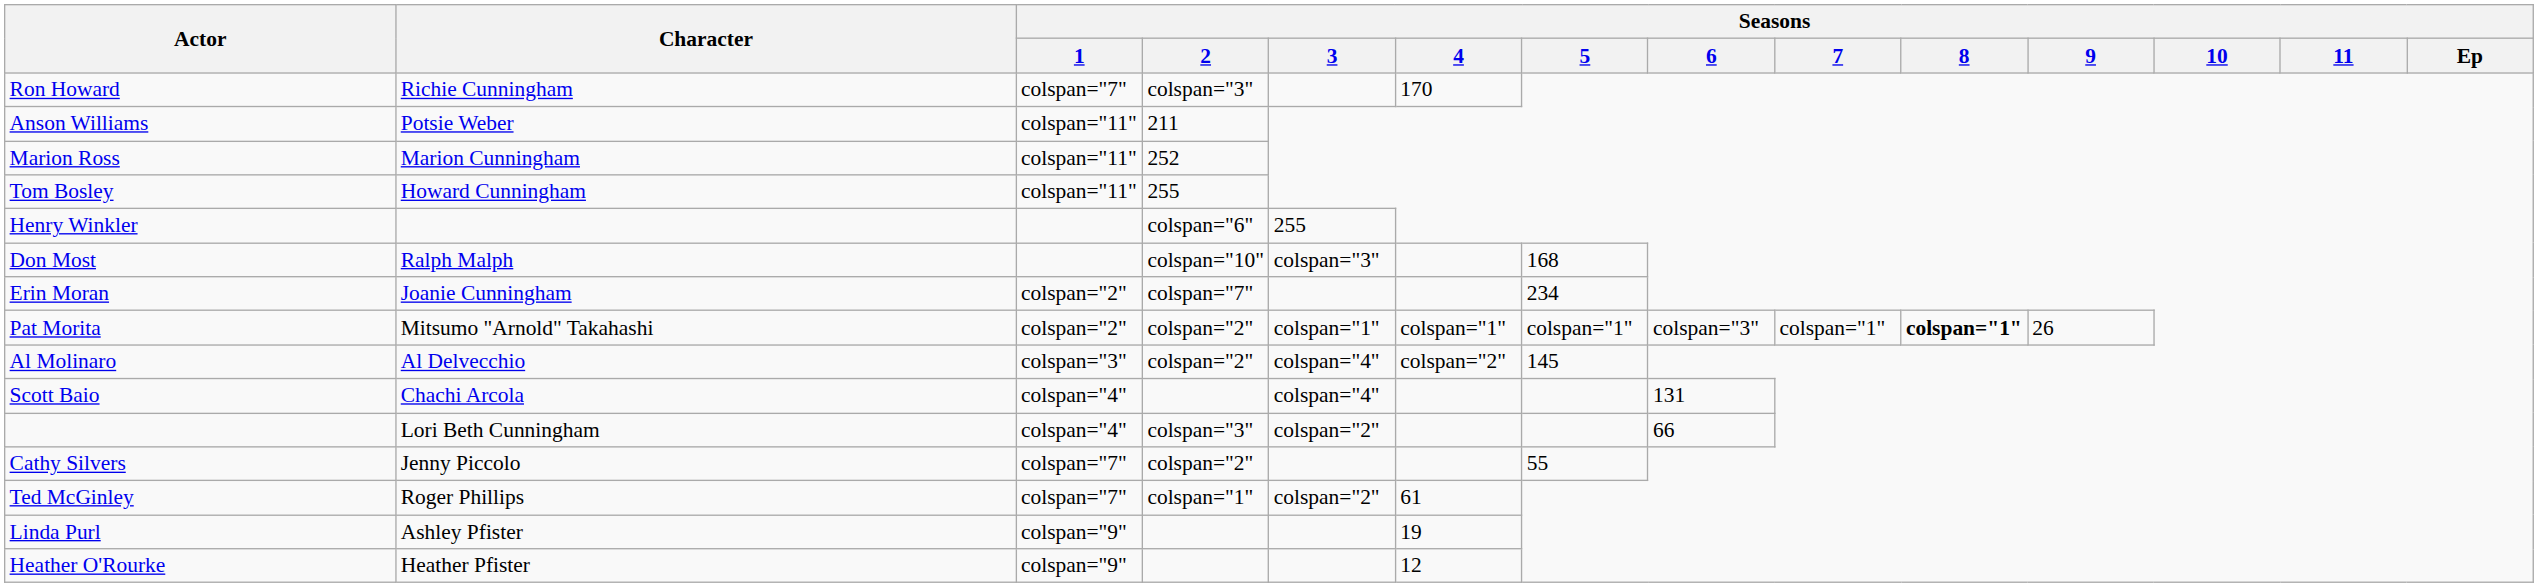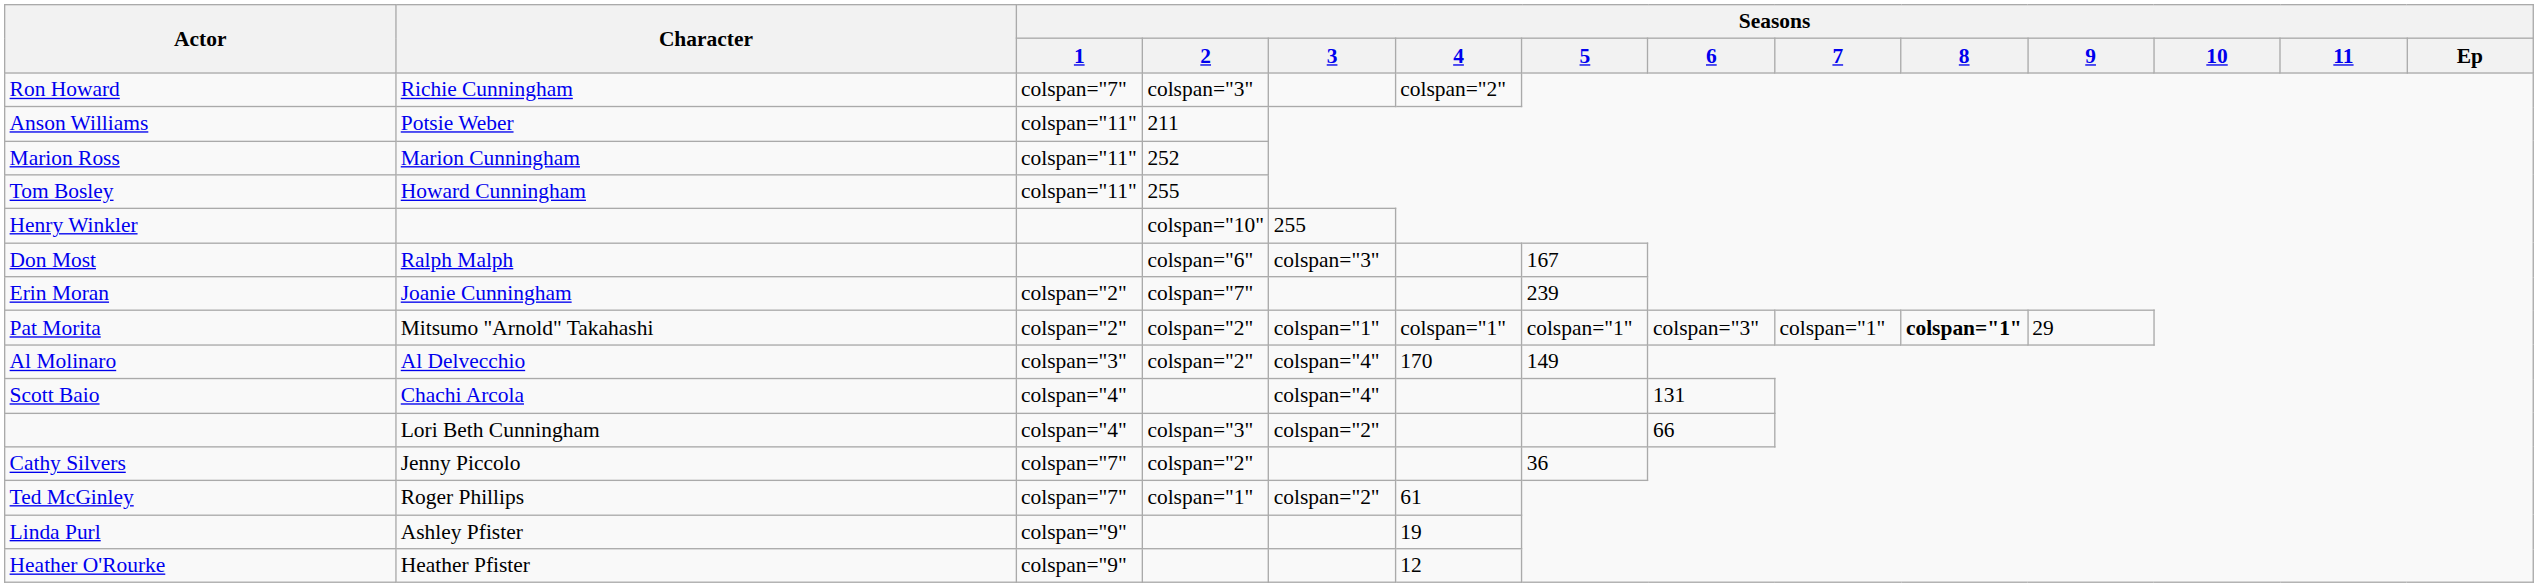(1416, 89) 170 -> (1453, 89) colspan="2"
(1200, 225) colspan="6" -> (1206, 225) colspan="10"
(1206, 259) colspan="10" -> (1200, 259) colspan="6"
(1543, 259) 168 -> (1543, 259) 167
(1543, 293) 234 -> (1543, 293) 239
(2043, 327) 26 -> (2043, 327) 29
(1453, 361) colspan="2" -> (1416, 361) 170
(1543, 361) 145 -> (1543, 361) 149
(1537, 463) 55 -> (1537, 463) 36
